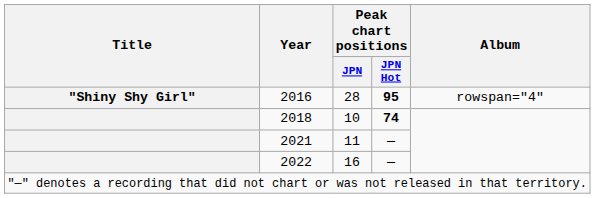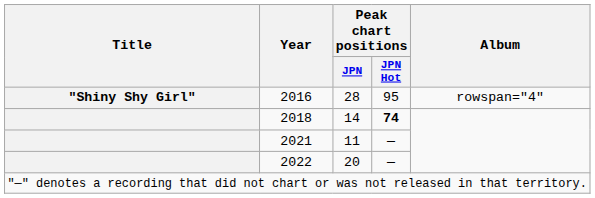(391, 98) bold -> (391, 98) normal
(352, 119) 10 -> (352, 119) 14
(352, 162) 16 -> (352, 162) 20
